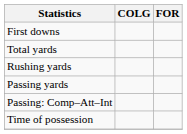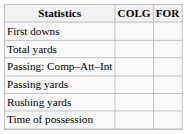rows swapped: (39, 66) <-> (60, 102)
